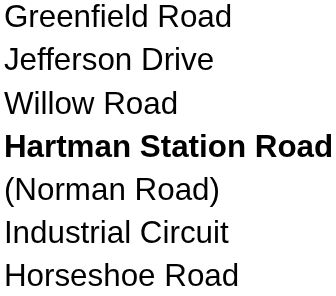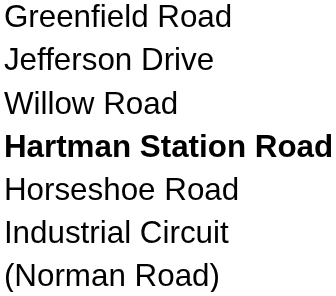(112, 189) (Norman Road) -> (122, 189) Horseshoe Road
(122, 275) Horseshoe Road -> (112, 275) (Norman Road)
